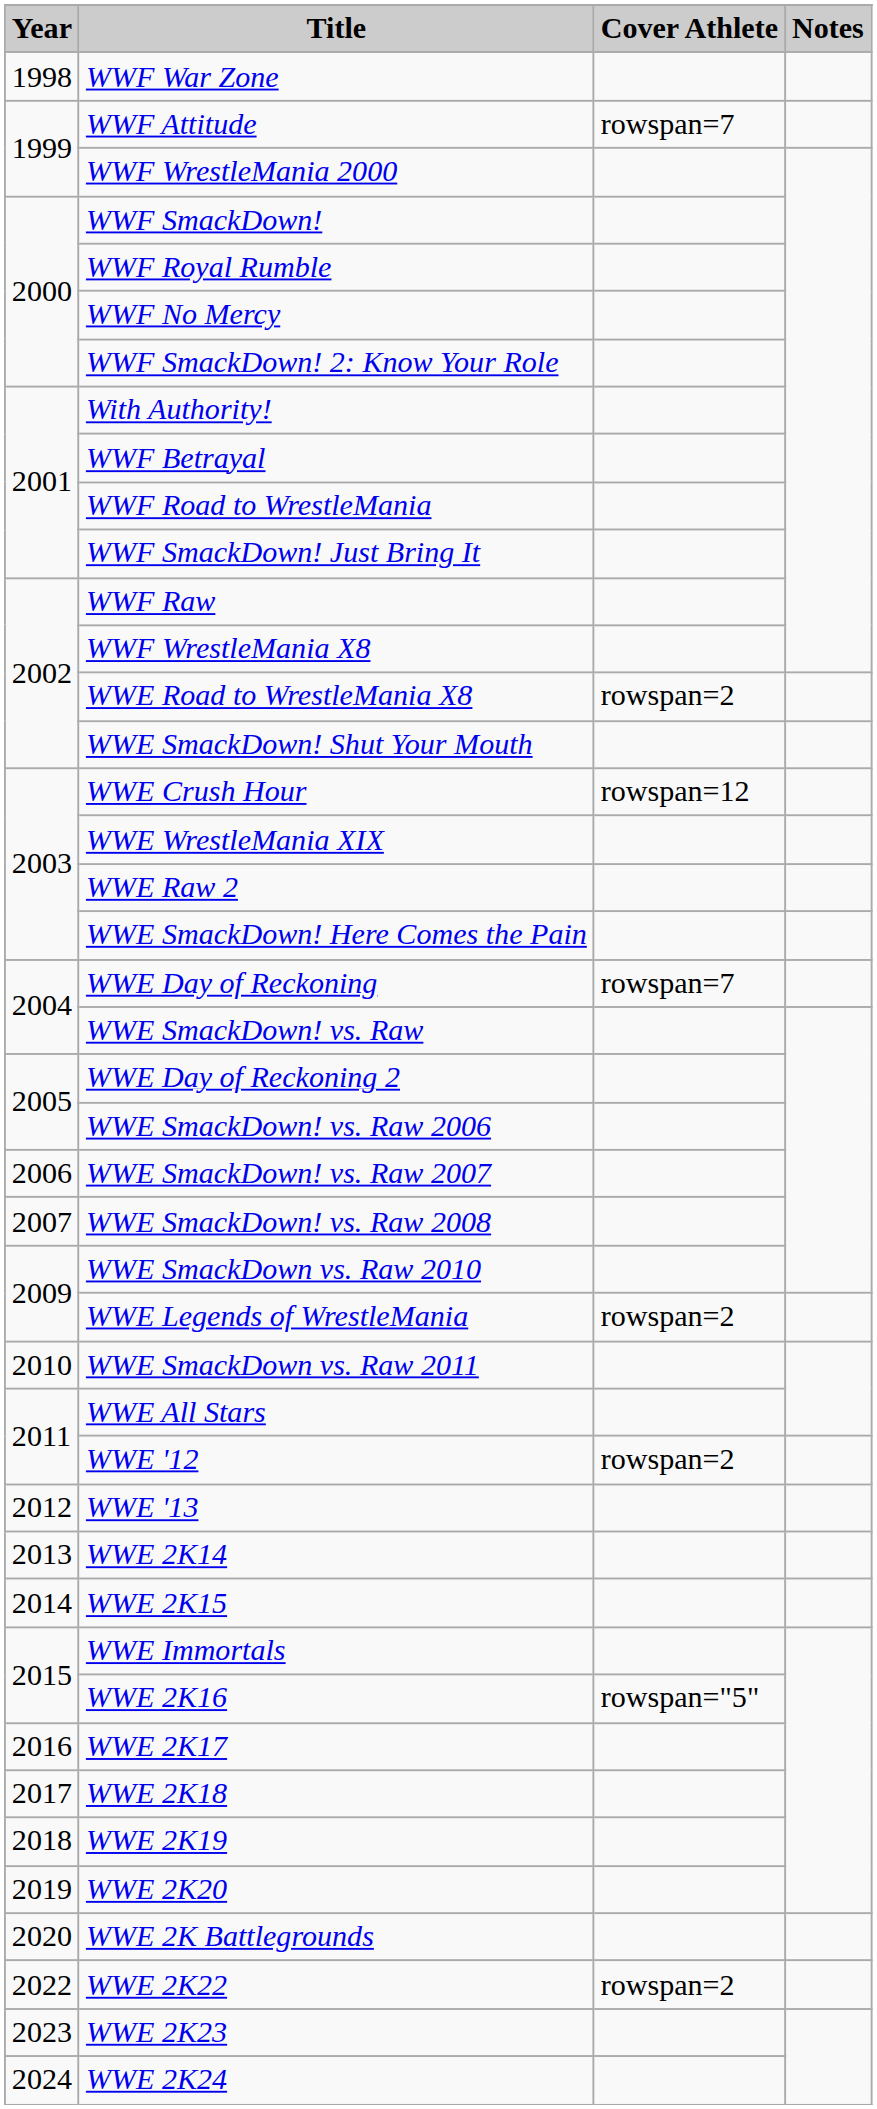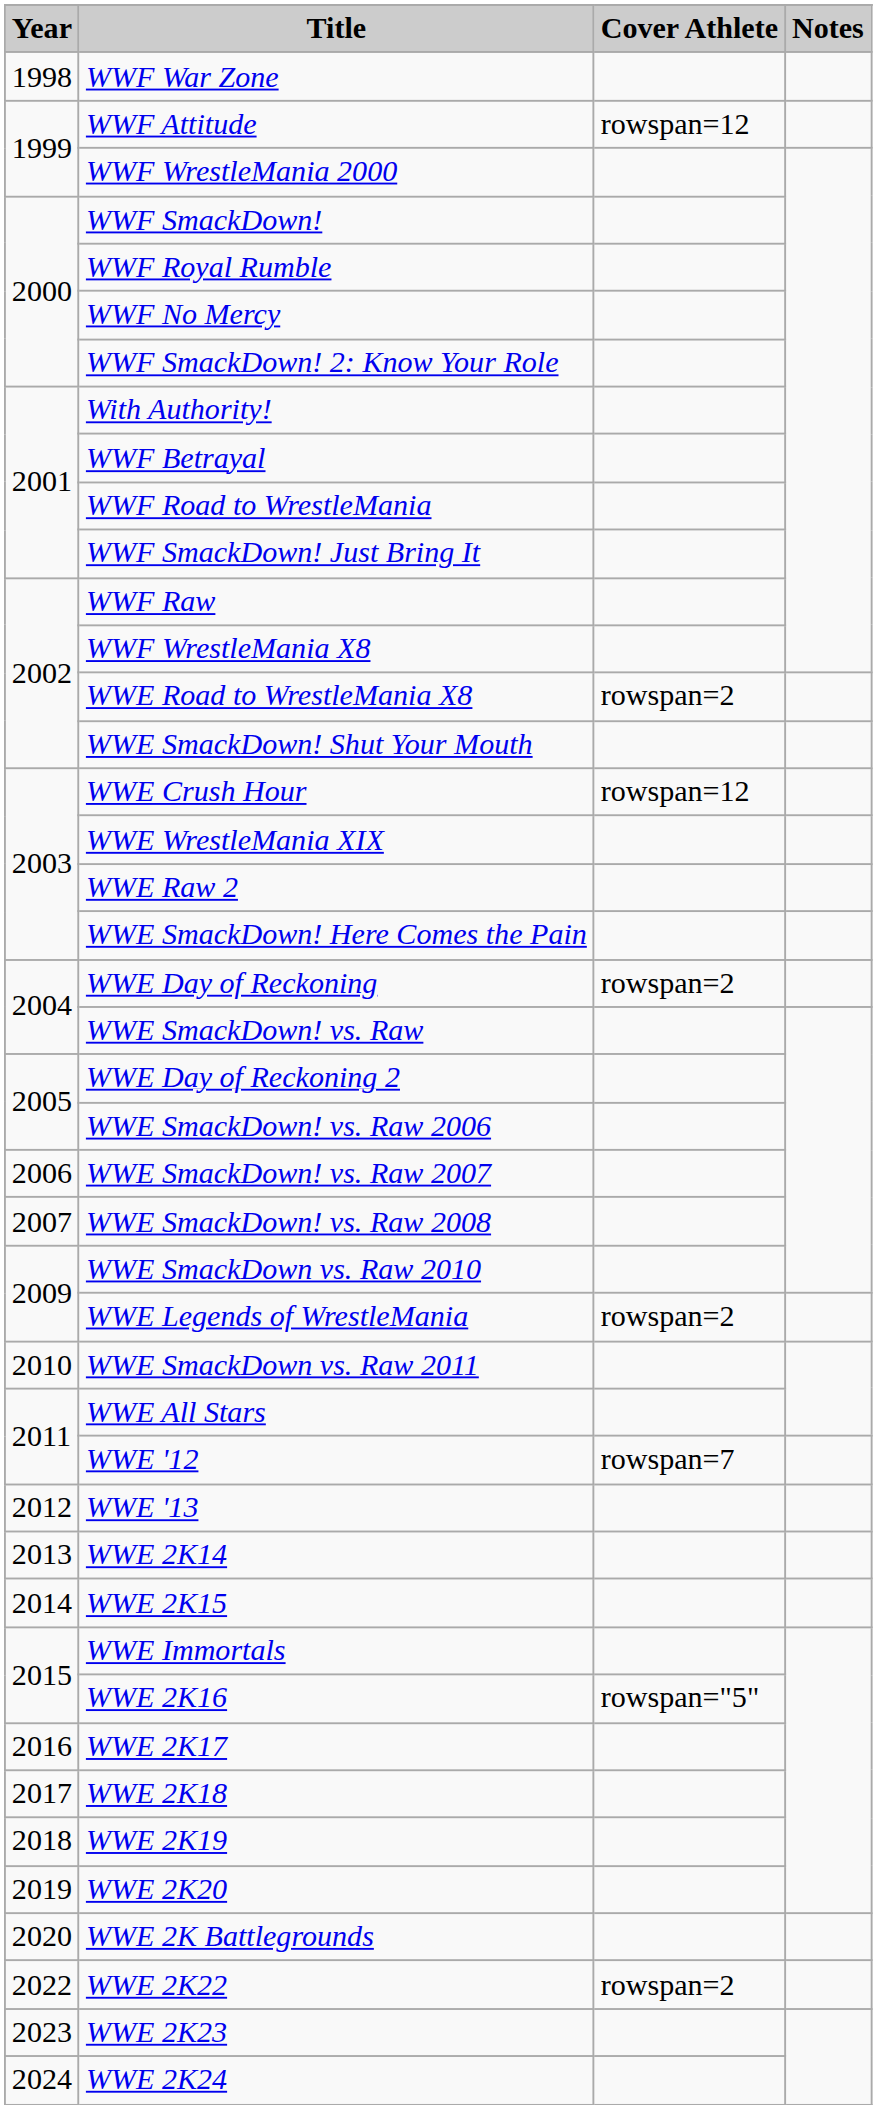(668, 123) rowspan=7 -> (675, 123) rowspan=12
(668, 982) rowspan=7 -> (668, 982) rowspan=2
(668, 1459) rowspan=2 -> (668, 1459) rowspan=7
